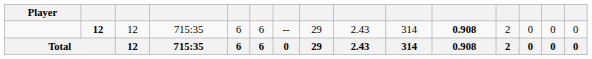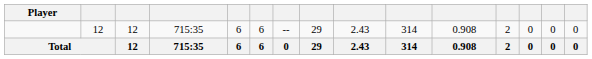(98, 29) bold -> (98, 29) normal
(464, 29) bold -> (464, 29) normal
